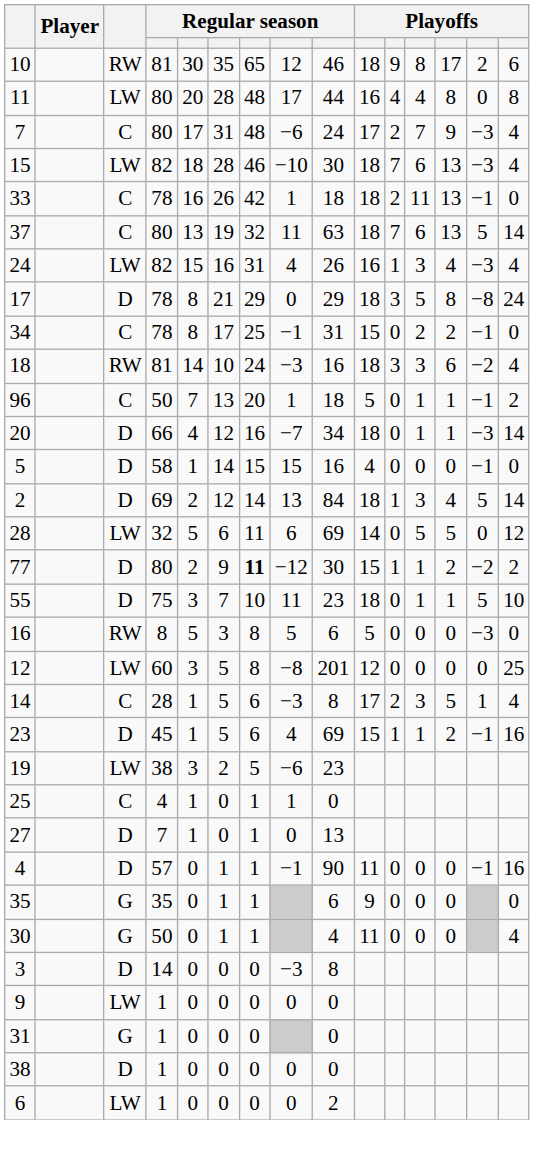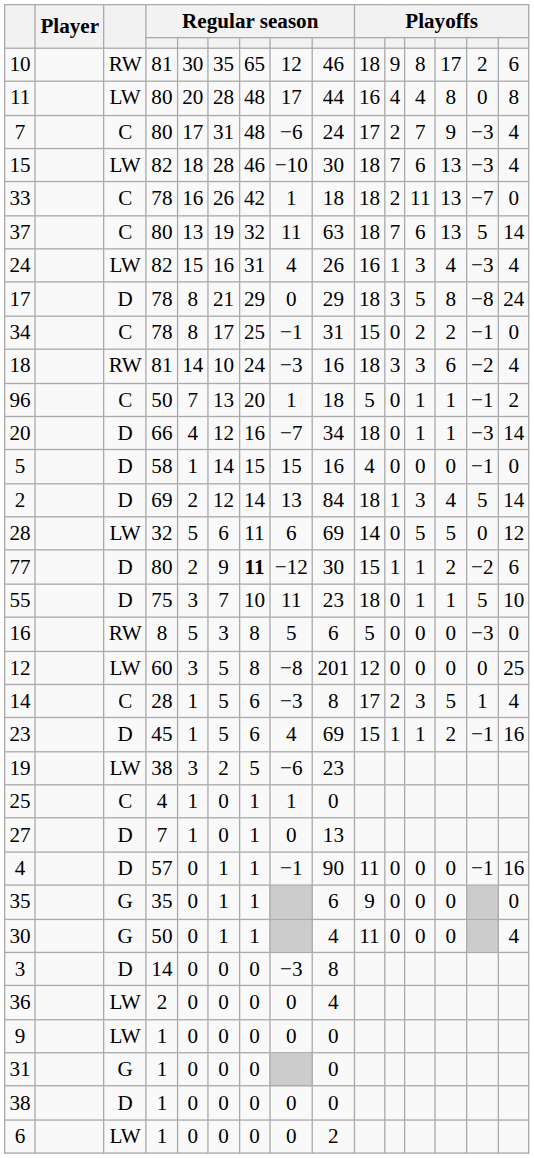(482, 198) −1 -> (482, 198) −7
(514, 566) 2 -> (514, 566) 6
+ row: (20, 1002)
